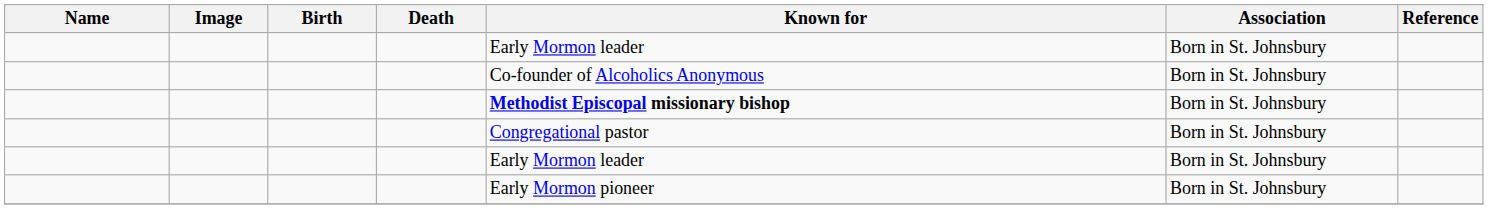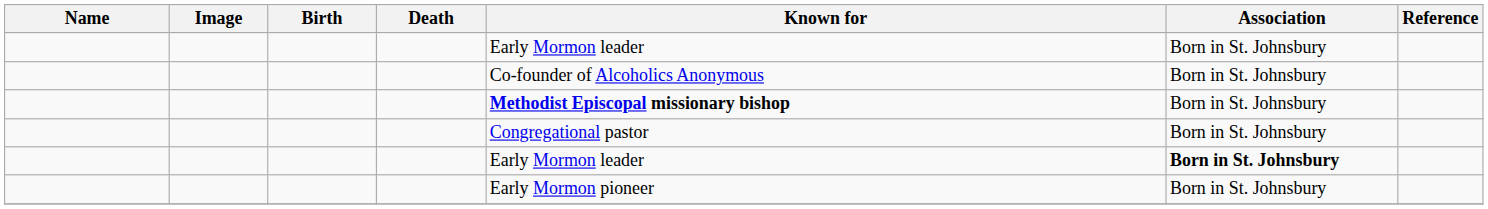(1248, 160) normal -> (1255, 160) bold
